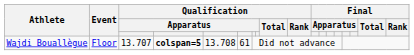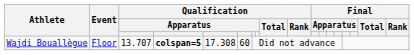(220, 42) 13.708 -> (220, 42) 17.308
(245, 42) 61 -> (245, 42) 60
